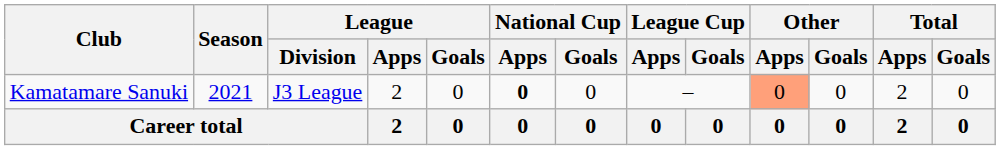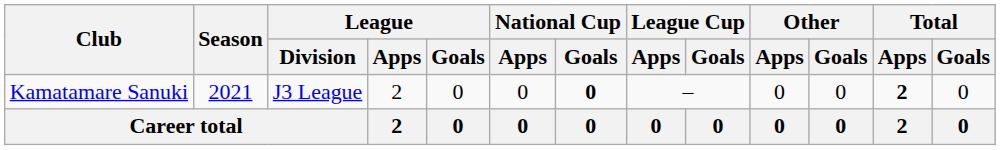(523, 91) bold -> (523, 91) normal
(591, 91) normal -> (591, 91) bold
(780, 91) lightsalmon background -> (780, 91) no background
(902, 91) normal -> (902, 91) bold
